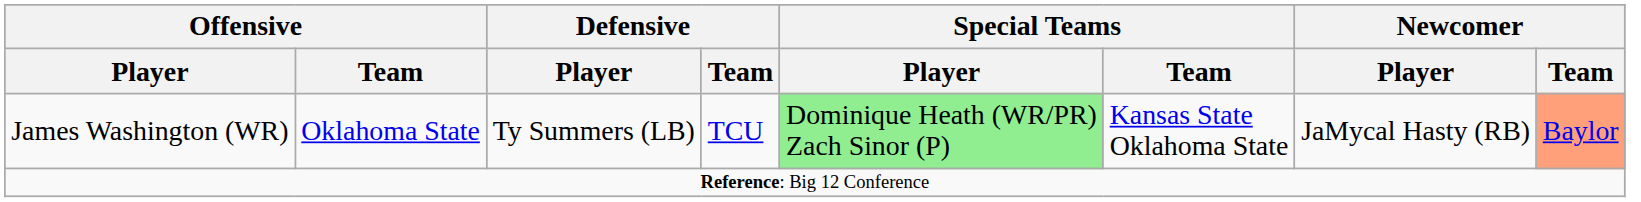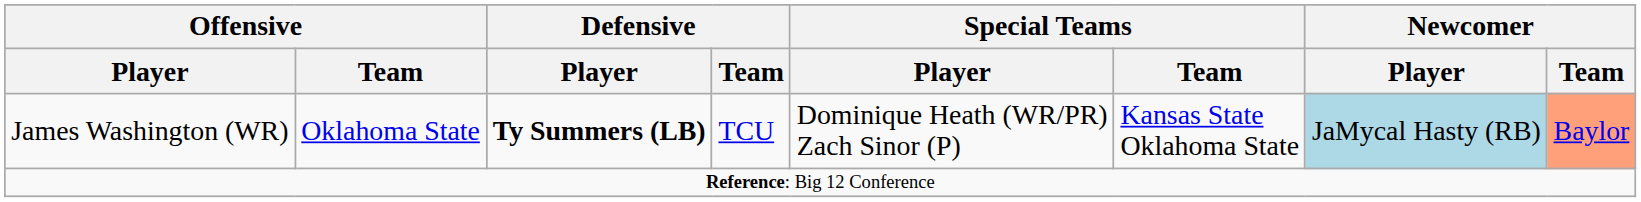(594, 130) normal -> (599, 130) bold
(941, 130) lightgreen background -> (952, 130) no background
(1416, 130) no background -> (1426, 130) lightblue background
